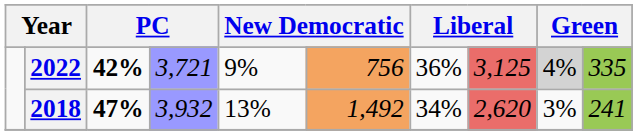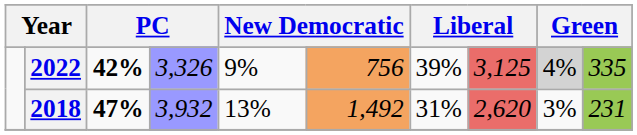(184, 67) 3,721 -> (184, 67) 3,326
(439, 67) 36% -> (439, 67) 39%
(439, 109) 34% -> (439, 109) 31%
(607, 109) 241 -> (607, 109) 231
